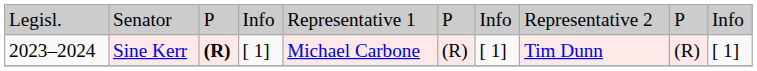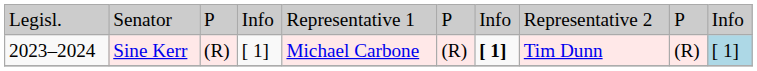(217, 50) bold -> (217, 50) normal
(493, 50) normal -> (493, 50) bold
(726, 50) no background -> (725, 50) lightblue background
